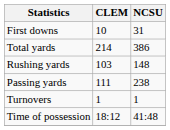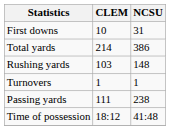rows swapped: (37, 82) <-> (29, 99)
